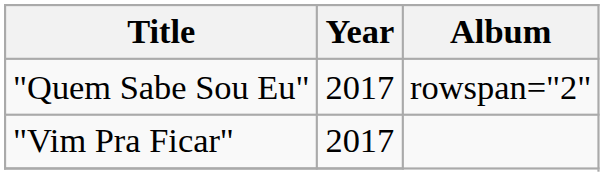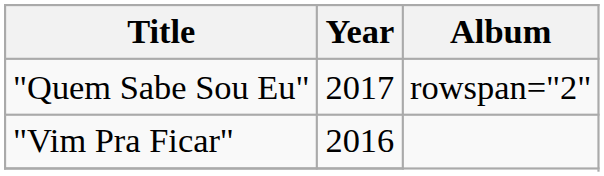(360, 140) 2017 -> (360, 140) 2016
